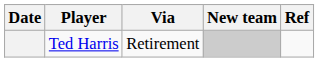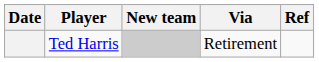columns swapped: (242, 17) <-> (163, 17)
